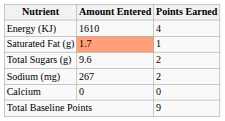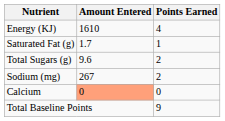(85, 44) lightsalmon background -> (85, 44) no background
(82, 92) no background -> (82, 92) lightsalmon background
